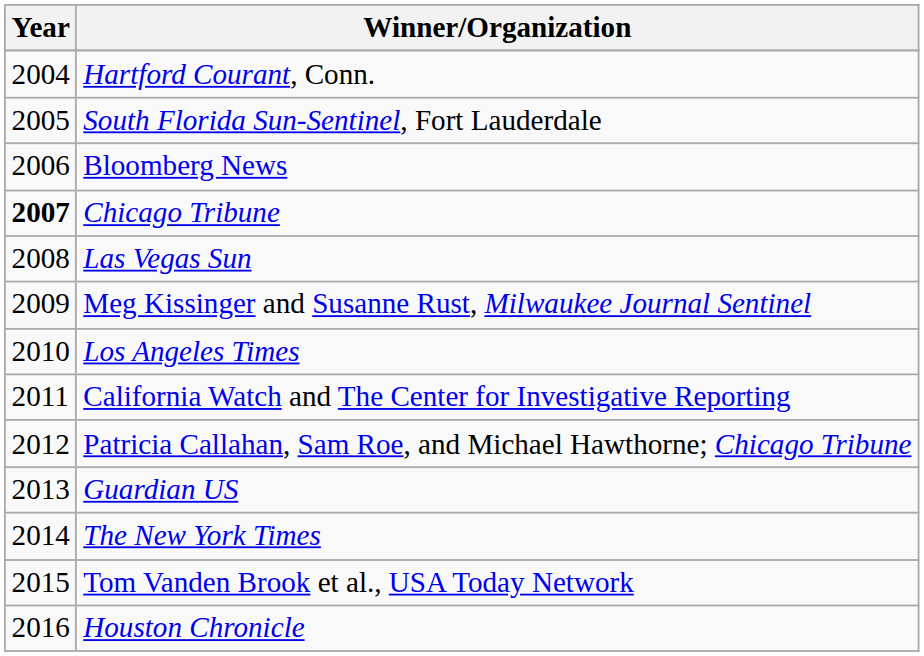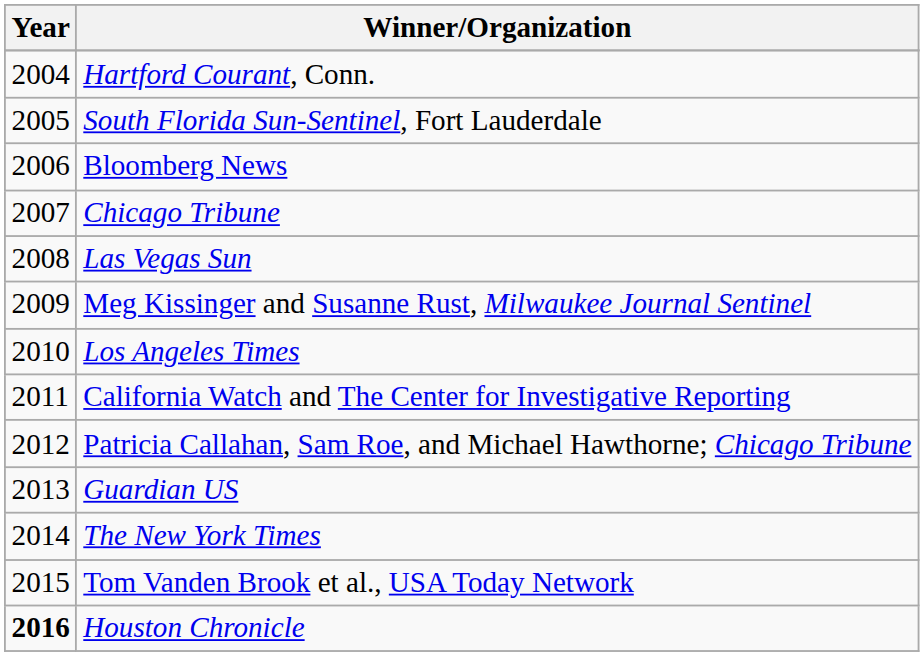(41, 212) bold -> (41, 212) normal
(41, 627) normal -> (41, 627) bold
